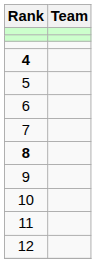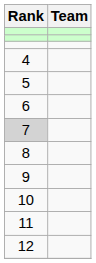(26, 59) bold -> (26, 59) normal
(26, 129) no background -> (26, 129) lightgrey background
(26, 153) bold -> (26, 153) normal
